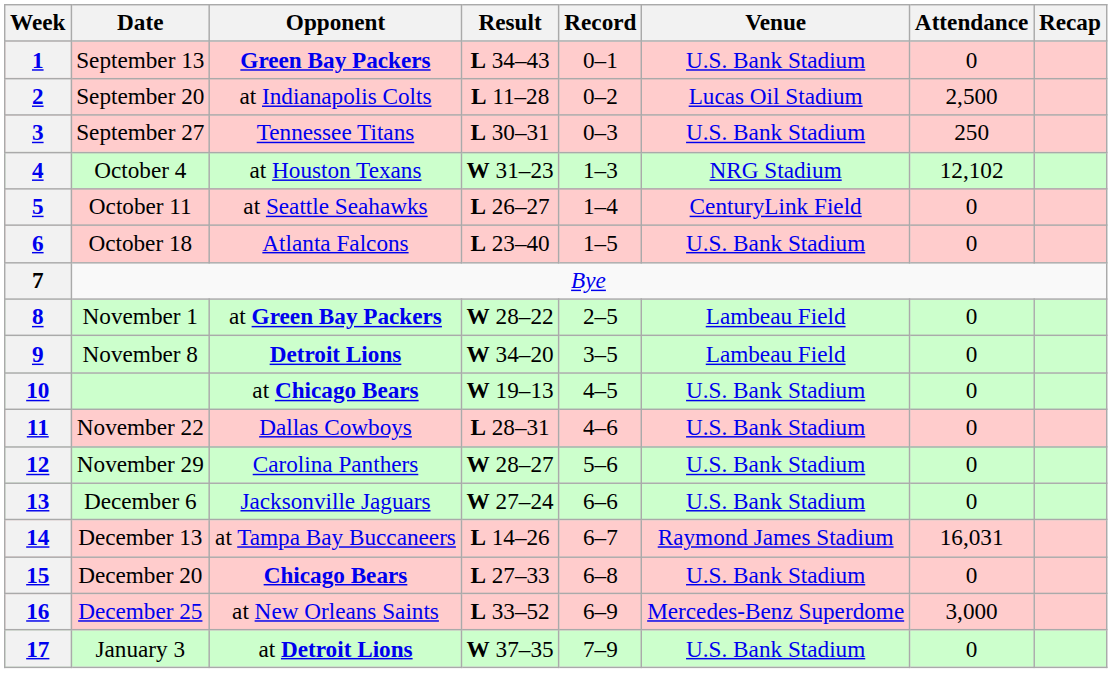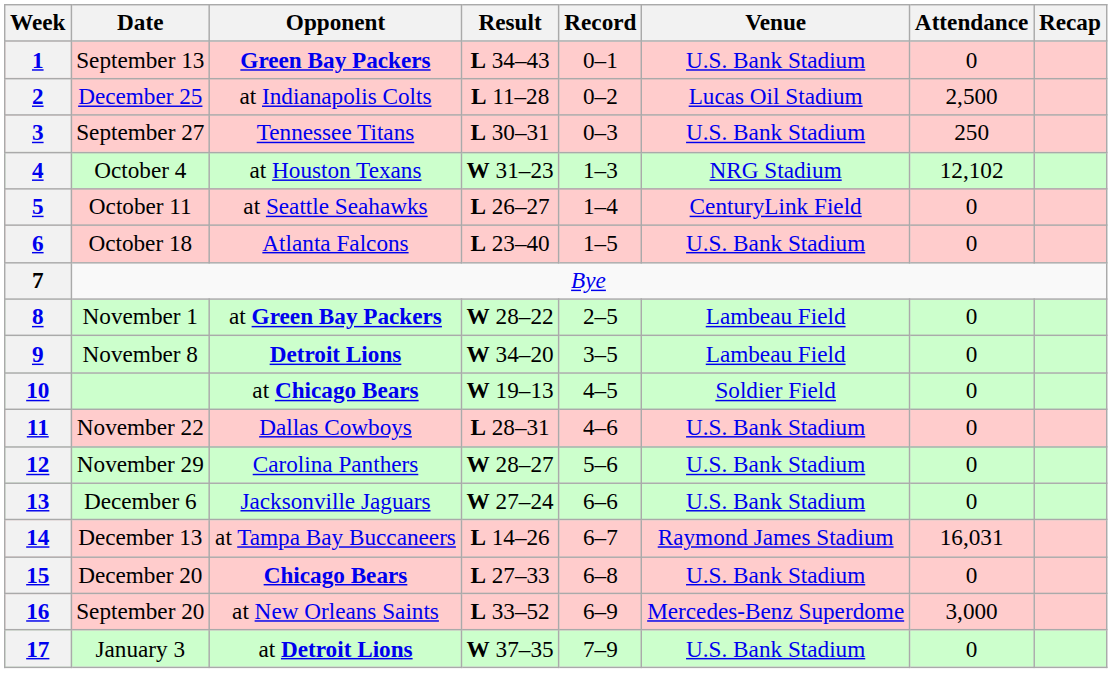(140, 96) September 20 -> (140, 96) December 25
(776, 390) U.S. Bank Stadium -> (776, 390) Soldier Field
(140, 611) December 25 -> (140, 611) September 20
